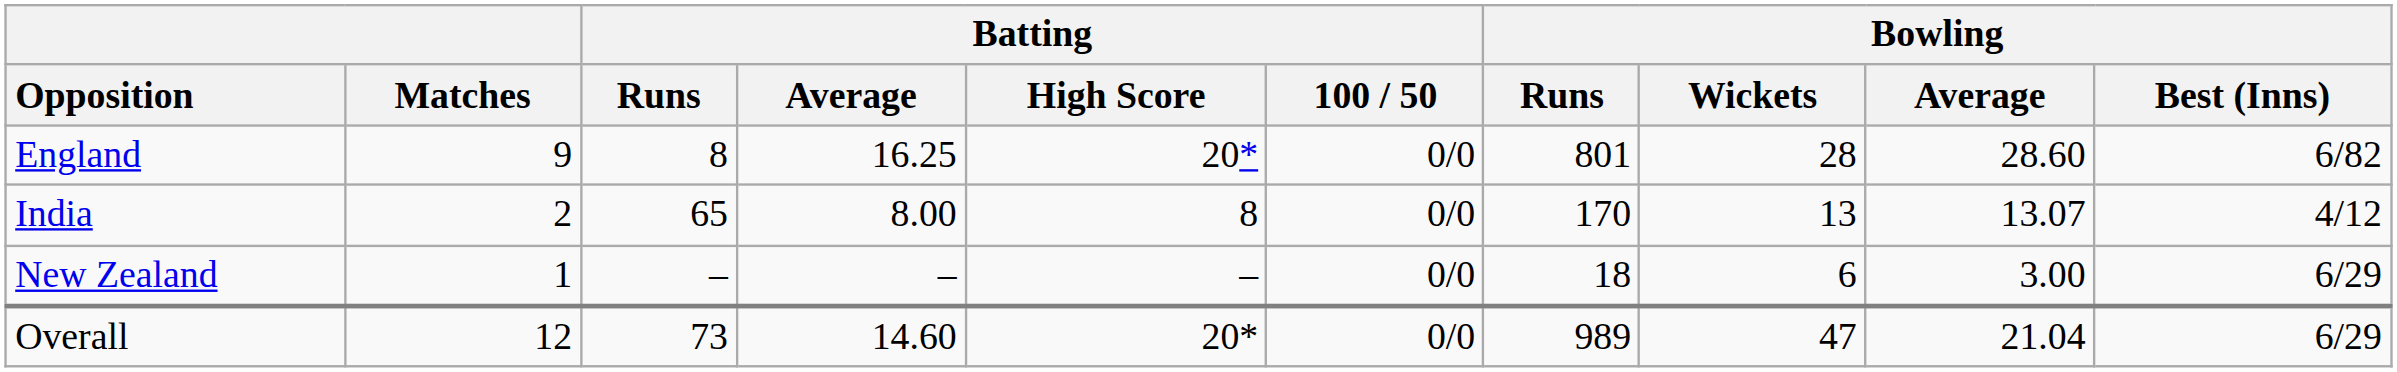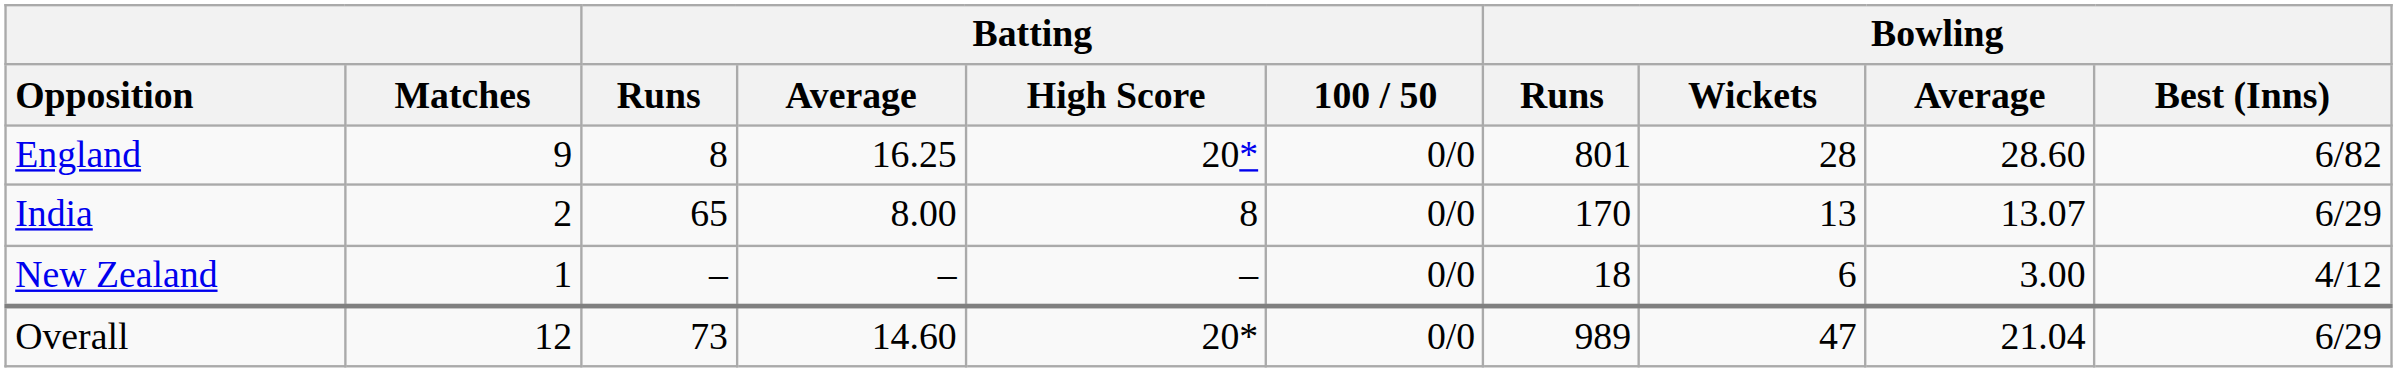(2348, 214) 4/12 -> (2348, 214) 6/29
(2348, 273) 6/29 -> (2348, 273) 4/12
